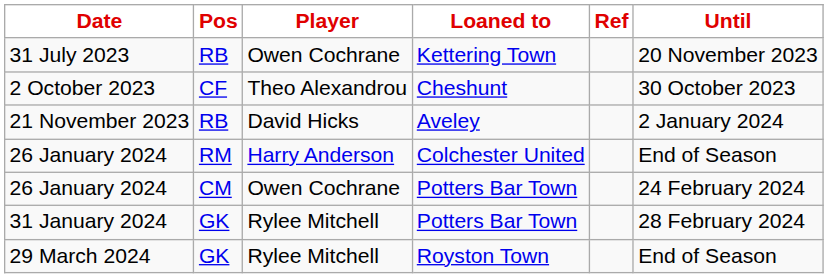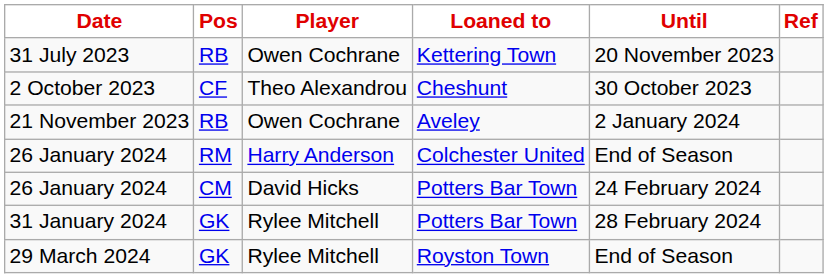columns swapped: (728, 21) <-> (611, 21)
(303, 121) David Hicks -> (324, 121) Owen Cochrane
(324, 188) Owen Cochrane -> (303, 188) David Hicks
